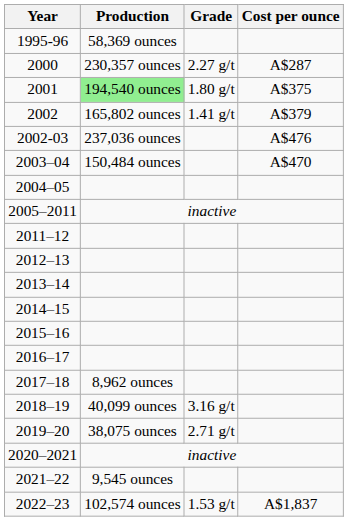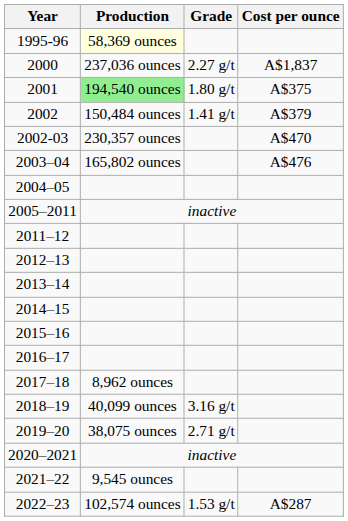(132, 41) no background -> (132, 41) lightyellow background
(132, 65) 230,357 ounces -> (132, 65) 237,036 ounces
(291, 65) A$287 -> (291, 65) A$1,837
(132, 114) 165,802 ounces -> (132, 114) 150,484 ounces
(132, 138) 237,036 ounces -> (132, 138) 230,357 ounces
(291, 138) A$476 -> (291, 138) A$470
(132, 162) 150,484 ounces -> (132, 162) 165,802 ounces
(291, 162) A$470 -> (291, 162) A$476
(291, 503) A$1,837 -> (291, 503) A$287
